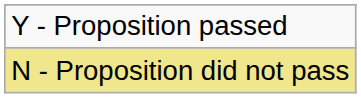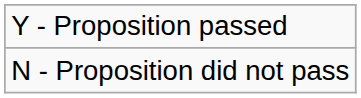(180, 69) khaki background -> (180, 69) no background
